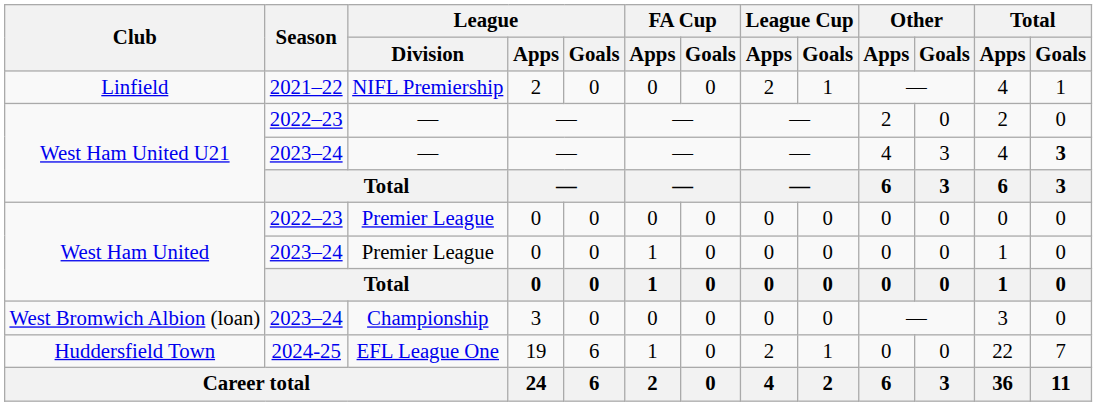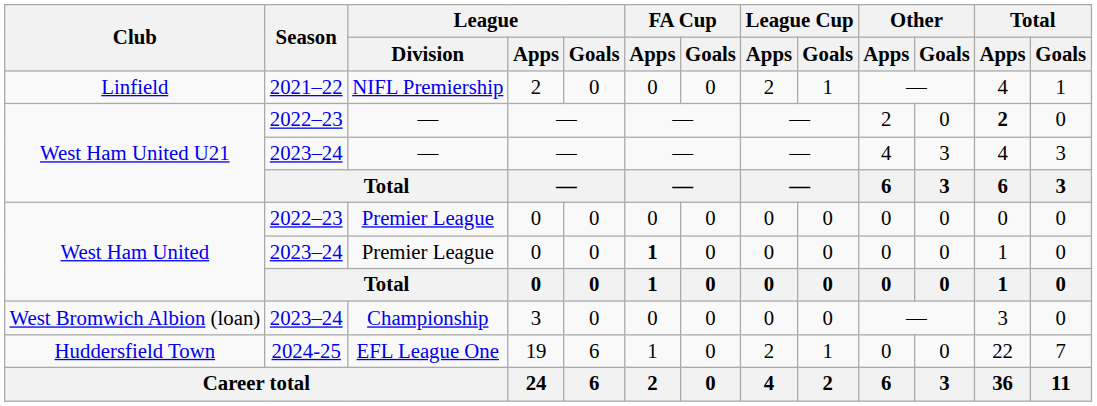(1003, 119) normal -> (1003, 119) bold
(1061, 152) bold -> (1061, 152) normal
(652, 251) normal -> (652, 251) bold
